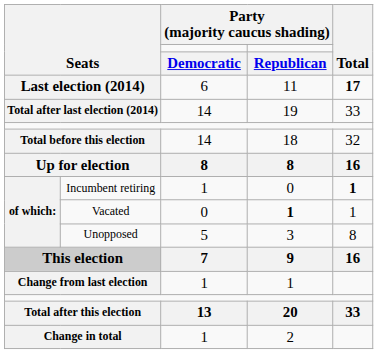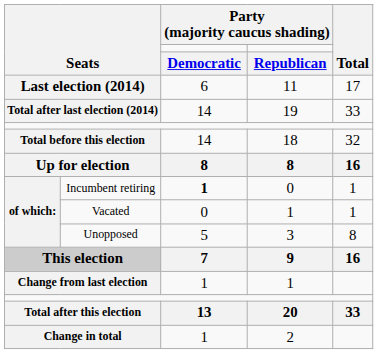(353, 87) bold -> (353, 87) normal
(204, 188) normal -> (204, 188) bold
(353, 188) bold -> (353, 188) normal
(290, 211) bold -> (290, 211) normal
